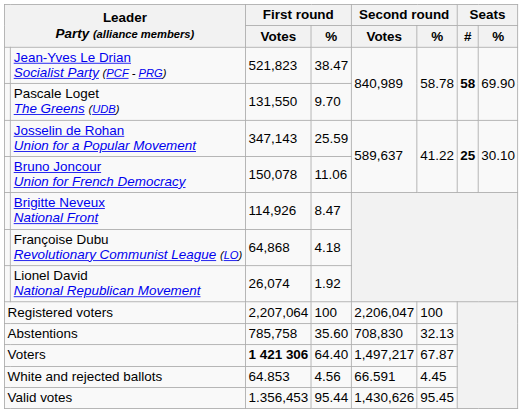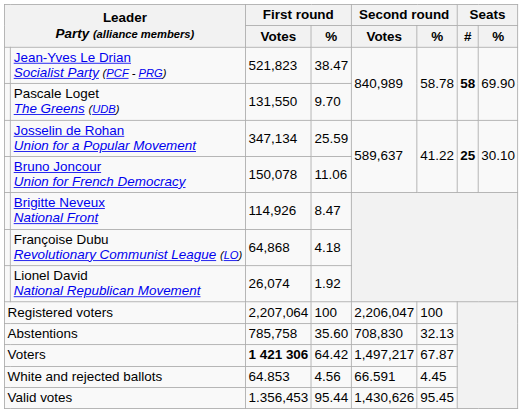(273, 138) 347,143 -> (273, 138) 347,134
(331, 355) 64.40 -> (331, 355) 64.42
